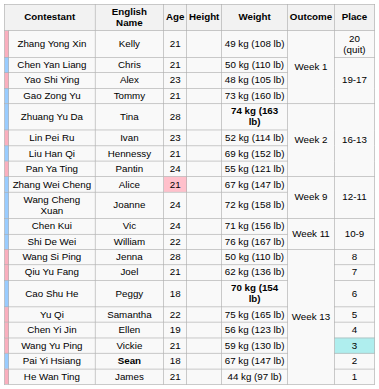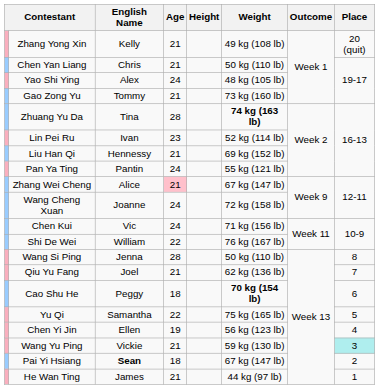(175, 80) 23 -> (175, 80) 24
